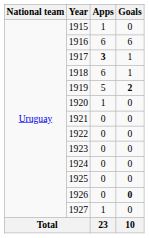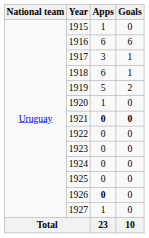(103, 57) bold -> (103, 57) normal
(130, 88) bold -> (130, 88) normal
(103, 118) normal -> (103, 118) bold
(130, 118) normal -> (130, 118) bold
(103, 194) normal -> (103, 194) bold
(130, 194) bold -> (130, 194) normal
